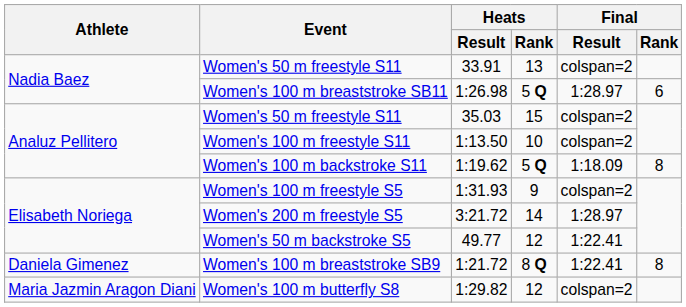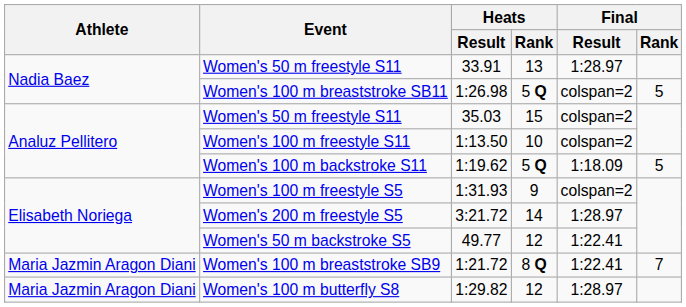(597, 67) colspan=2 -> (597, 67) 1:28.97
(597, 92) 1:28.97 -> (597, 92) colspan=2
(659, 92) 6 -> (659, 92) 5
(659, 166) 8 -> (659, 166) 5
(68, 265) Daniela Gimenez -> (102, 265) Maria Jazmin Aragon Diani
(659, 265) 8 -> (659, 265) 7
(597, 290) colspan=2 -> (597, 290) 1:28.97
